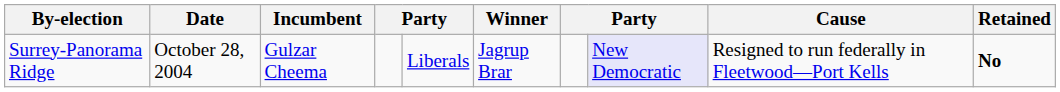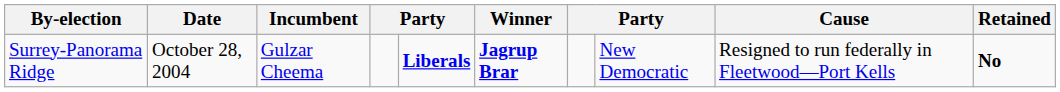(438, 60) normal -> (436, 60) bold
(504, 60) normal -> (508, 60) bold
(637, 60) lavender background -> (644, 60) no background
